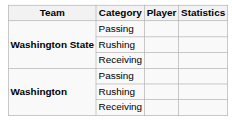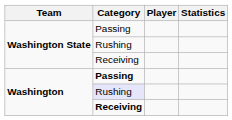(116, 76) normal -> (114, 76) bold
(117, 91) no background -> (113, 91) lavender background
(120, 107) normal -> (119, 107) bold
